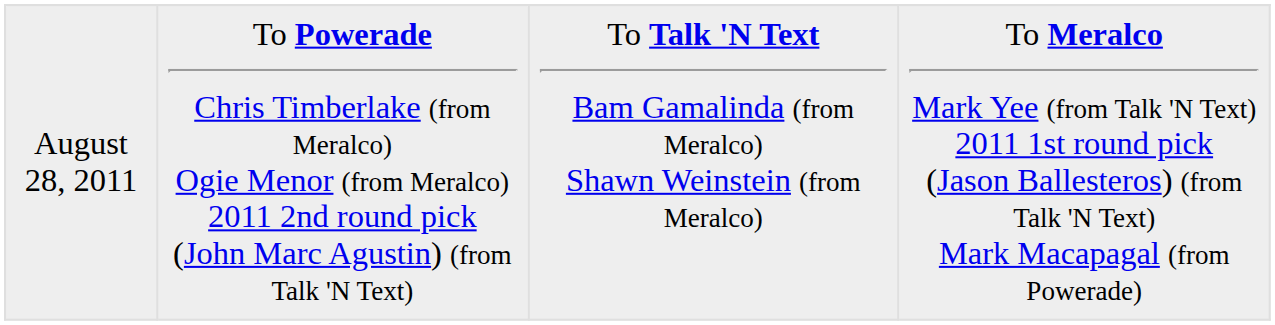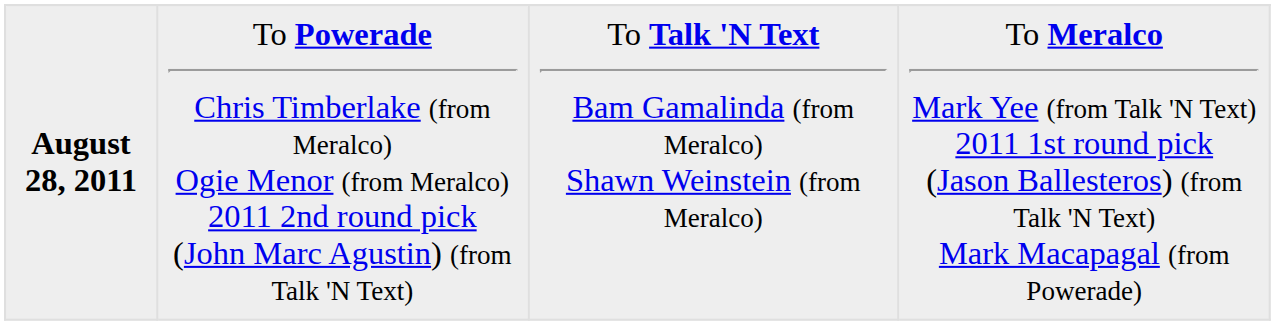(81, 161) normal -> (81, 161) bold
